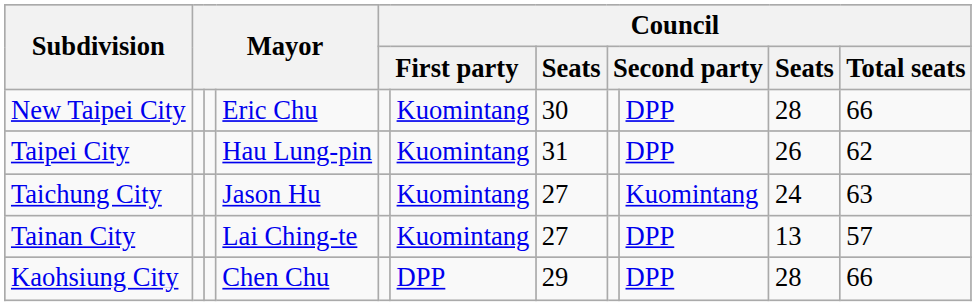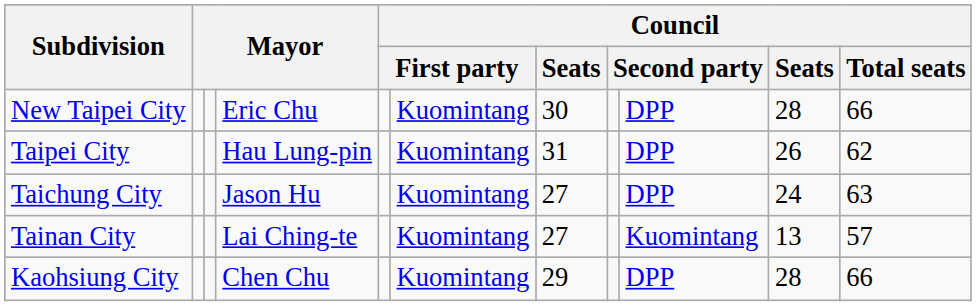(692, 194) Kuomintang -> (650, 194) DPP
(650, 236) DPP -> (692, 236) Kuomintang
(421, 278) DPP -> (463, 278) Kuomintang
